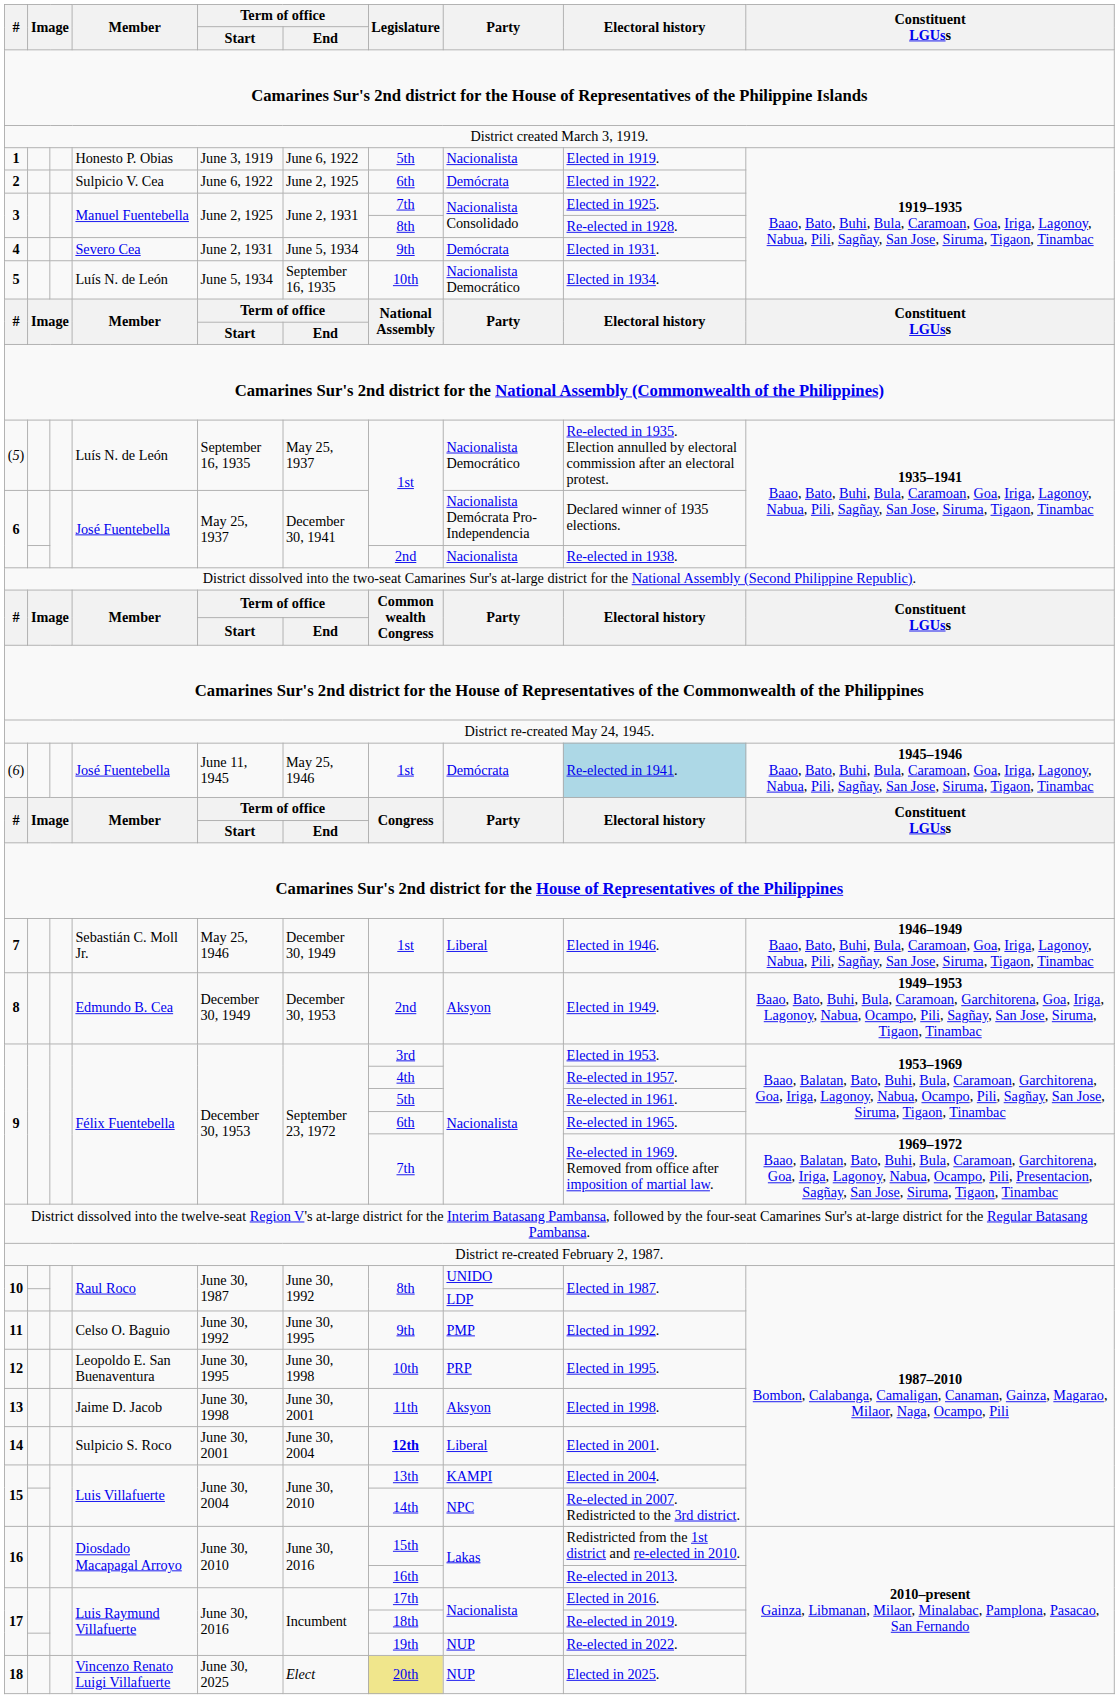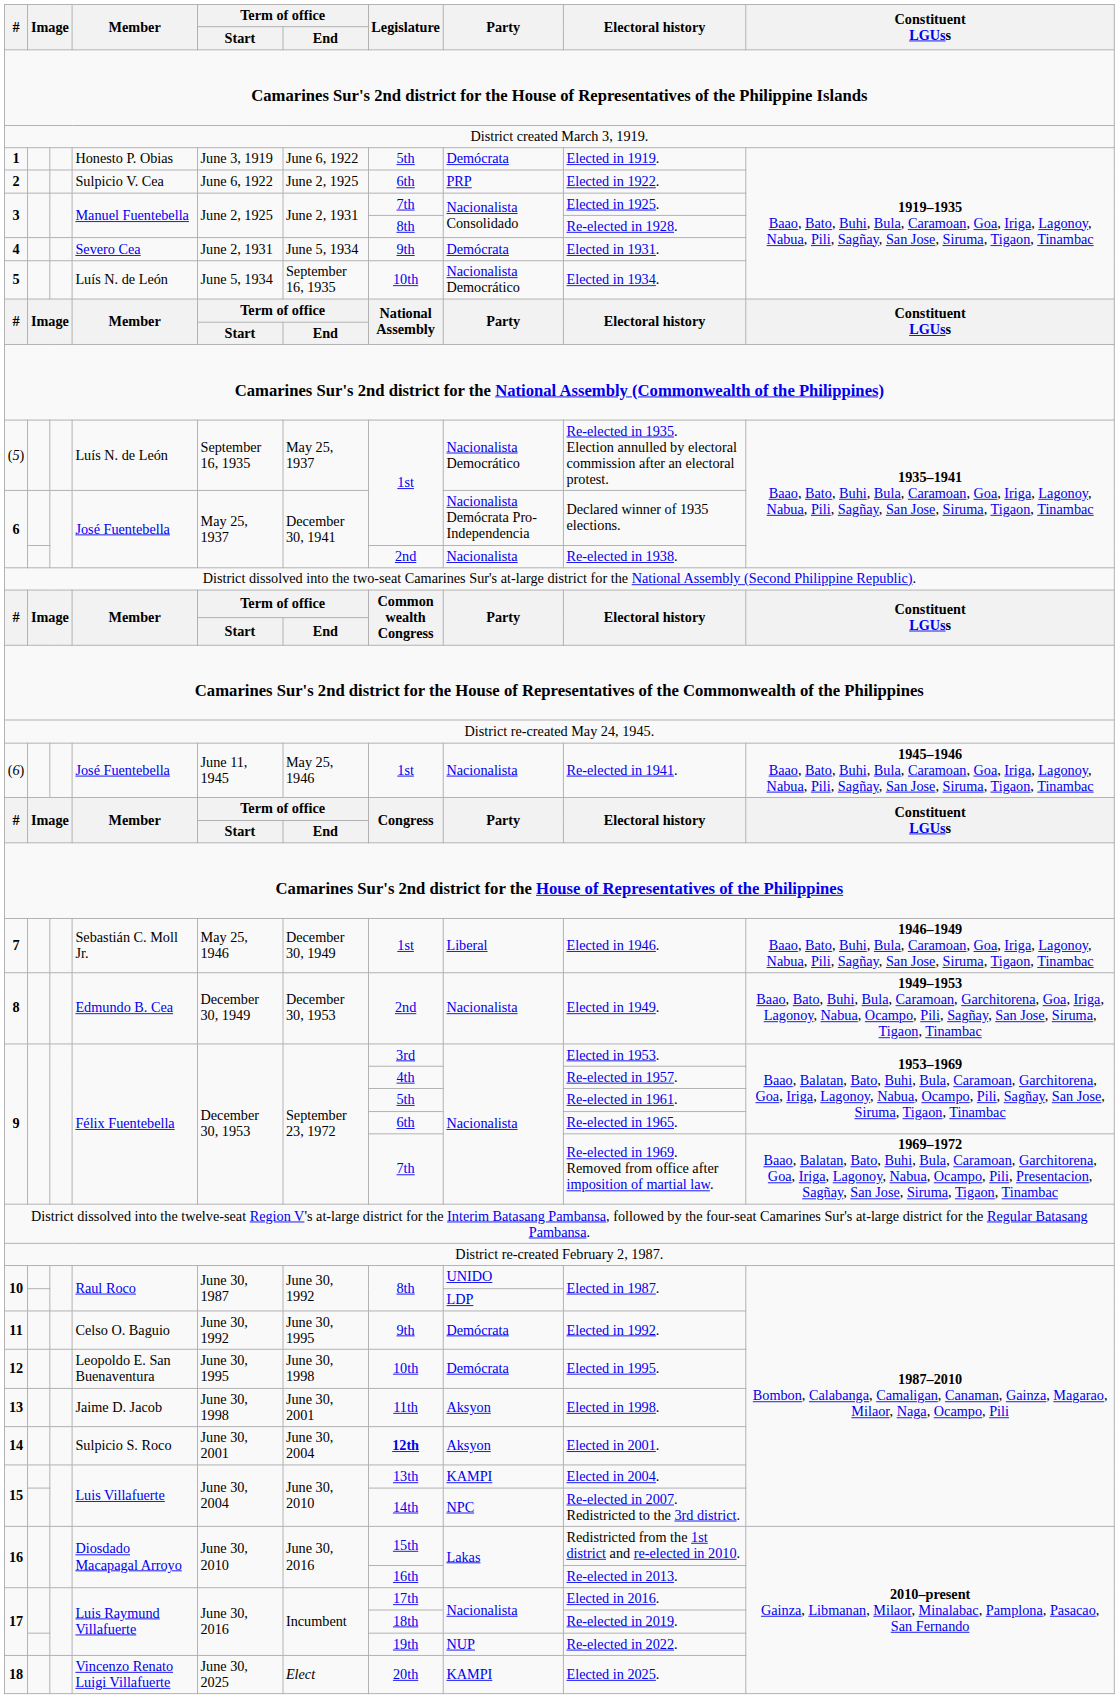(482, 159) Nacionalista -> (478, 159) Demócrata
(478, 181) Demócrata -> (459, 181) PRP
(478, 770) Demócrata -> (482, 770) Nacionalista
(622, 770) lightblue background -> (622, 770) no background
(469, 1008) Aksyon -> (482, 1008) Nacionalista
(461, 1330) PMP -> (478, 1330) Demócrata
(459, 1368) PRP -> (478, 1368) Demócrata
(467, 1446) Liberal -> (469, 1446) Aksyon
(406, 1674) khaki background -> (406, 1674) no background
(461, 1674) NUP -> (469, 1674) KAMPI
